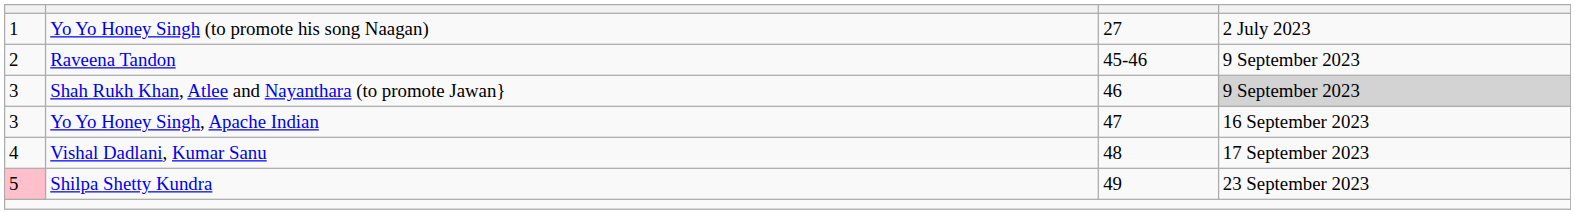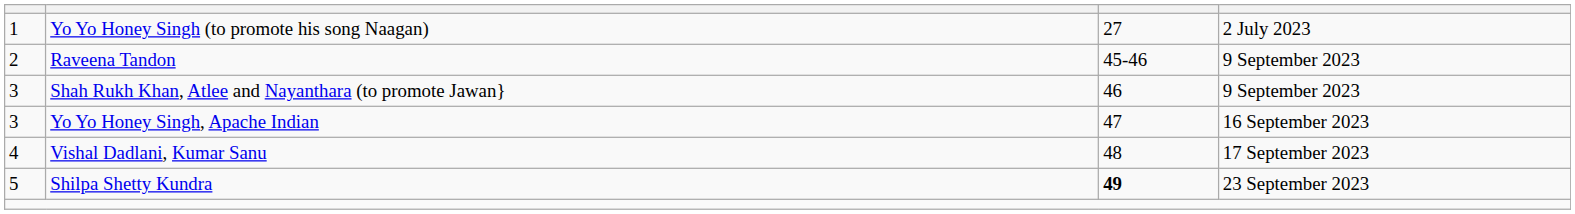(1291, 91) lightgrey background -> (1291, 91) no background
(14, 184) pink background -> (14, 184) no background
(1113, 184) normal -> (1113, 184) bold
